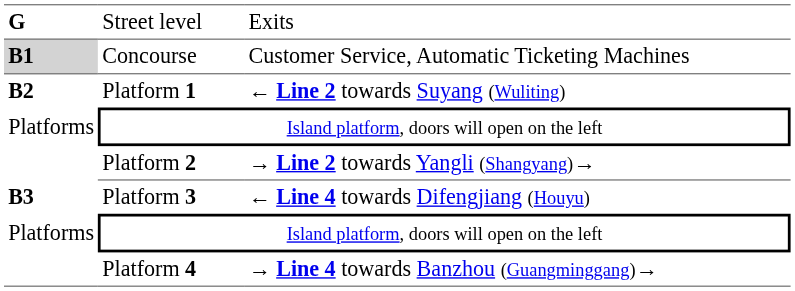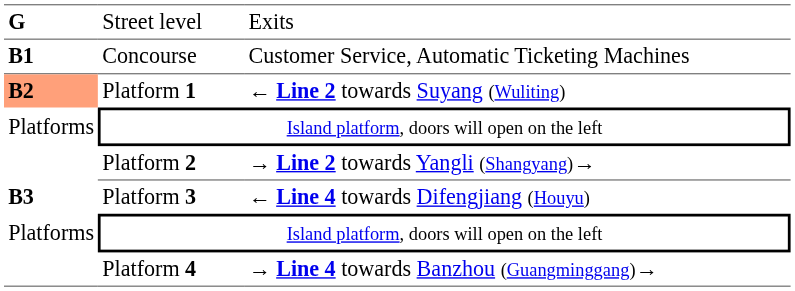(21, 56) lightgrey background -> (21, 56) no background
(21, 90) no background -> (21, 90) lightsalmon background
